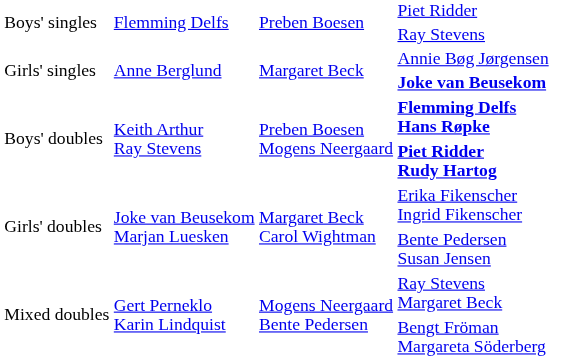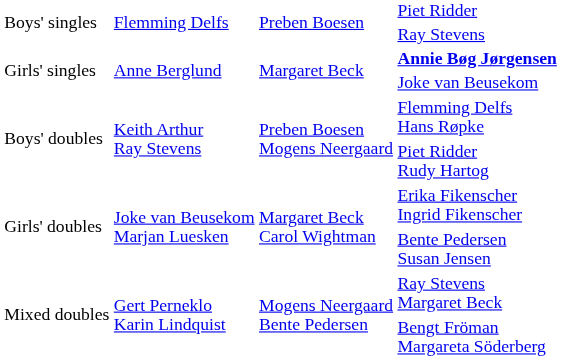(473, 58) normal -> (477, 58) bold
(472, 82) bold -> (468, 82) normal
(457, 116) bold -> (455, 116) normal
(447, 160) bold -> (443, 160) normal
